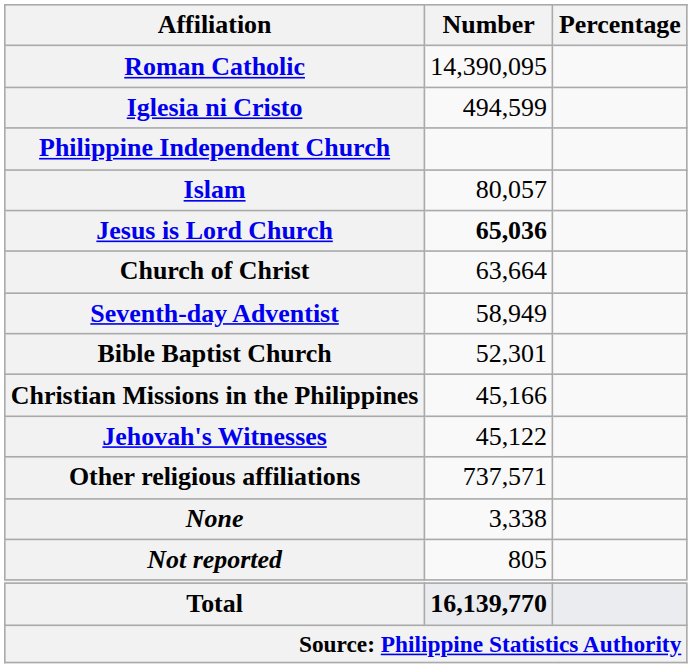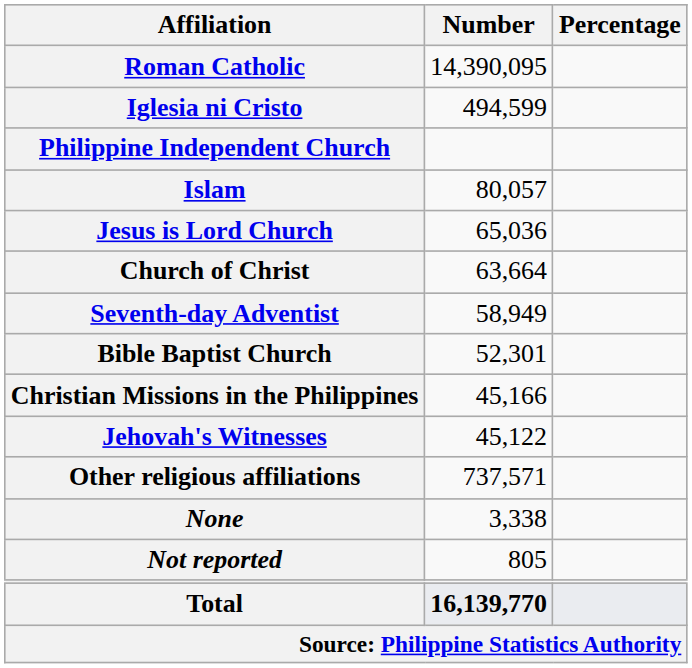(511, 230) bold -> (511, 230) normal
